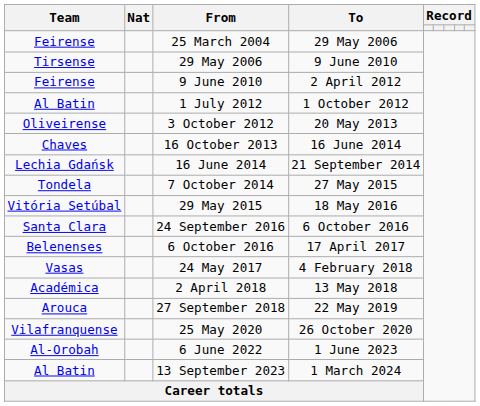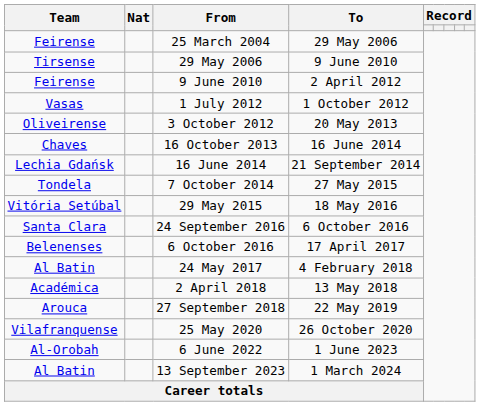(64, 103) Al Batin -> (64, 103) Vasas
(64, 267) Vasas -> (64, 267) Al Batin
